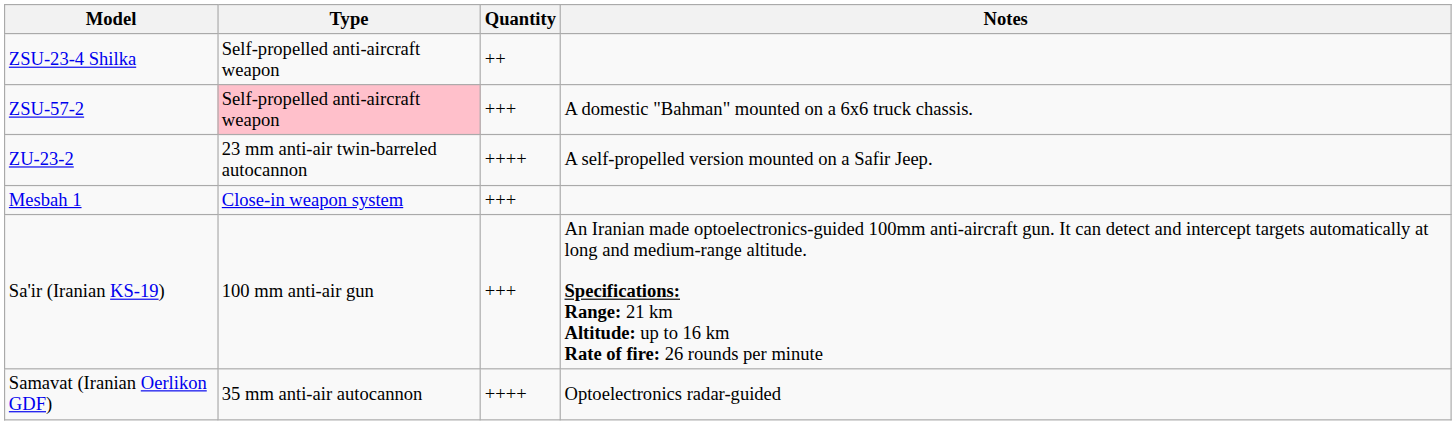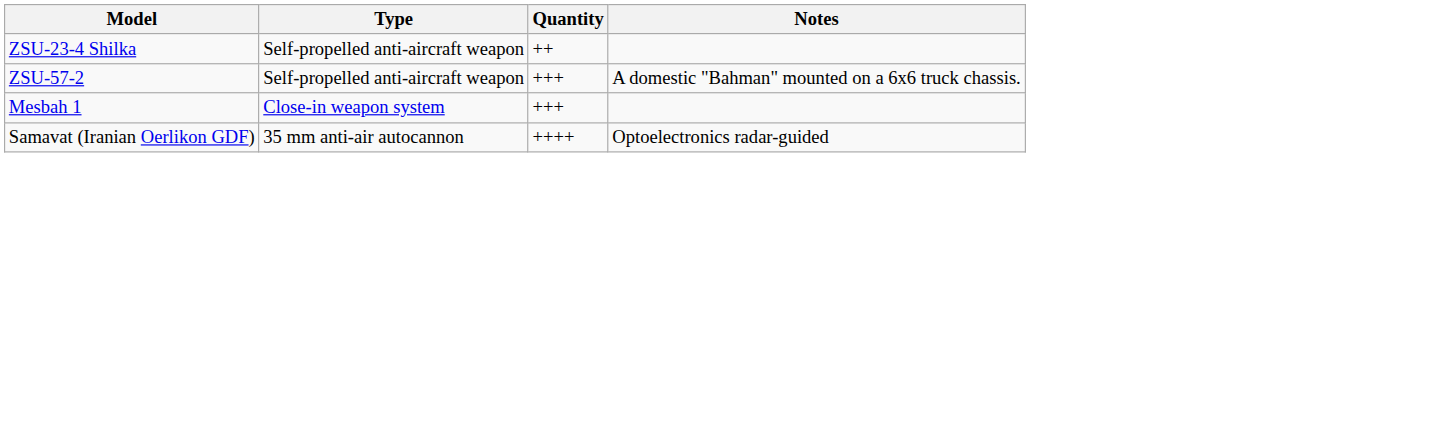(321, 109) pink background -> (394, 78) no background
- row: (41, 159)
- row: (87, 291)
